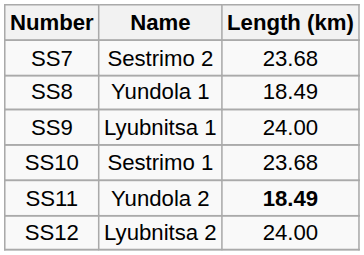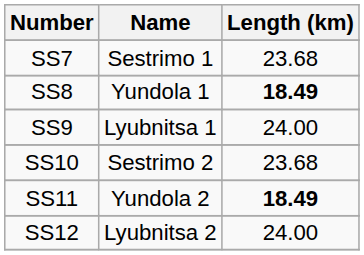(160, 58) Sestrimo 2 -> (160, 58) Sestrimo 1
(290, 93) normal -> (290, 93) bold
(160, 163) Sestrimo 1 -> (160, 163) Sestrimo 2
